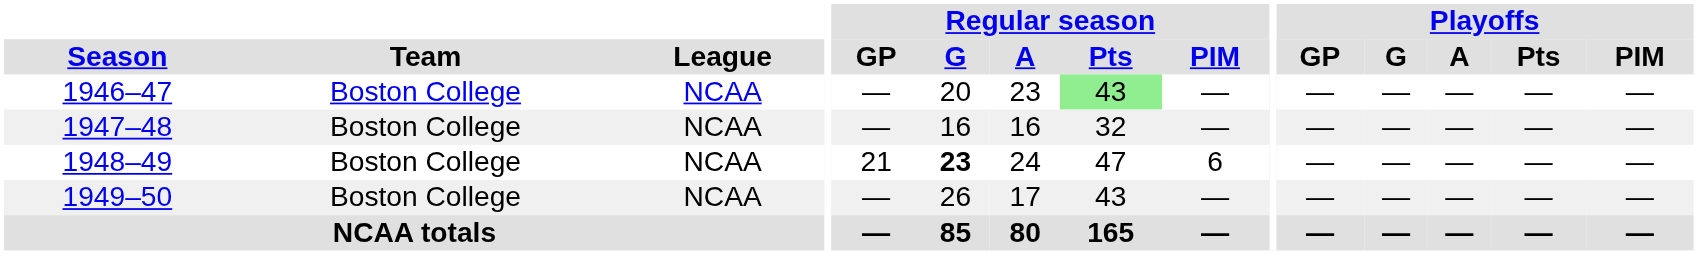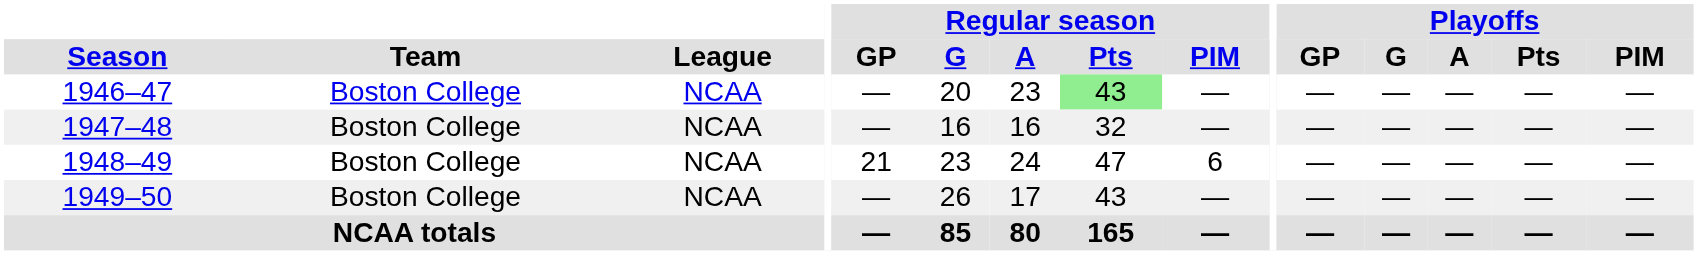(955, 162) bold -> (955, 162) normal
